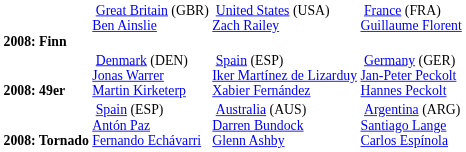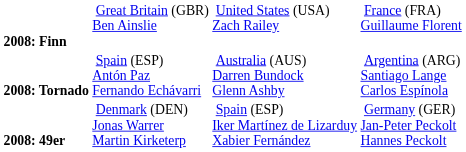rows swapped: (34, 91) <-> (46, 141)
